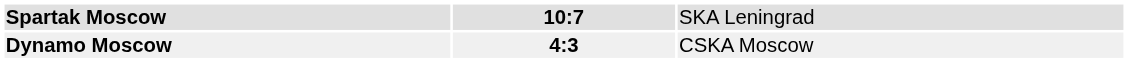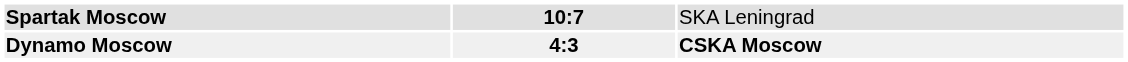(746, 45) normal -> (750, 45) bold
